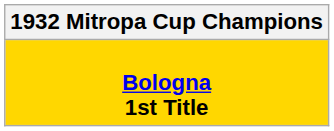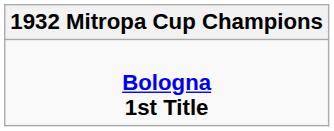(167, 94) gold background -> (167, 94) no background
